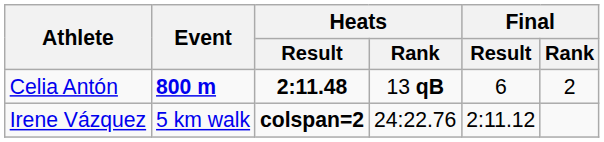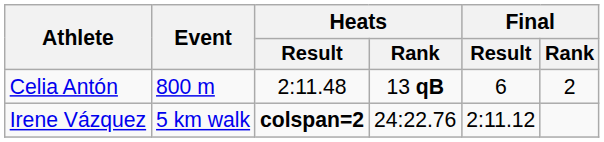(186, 87) bold -> (185, 87) normal
(312, 87) bold -> (312, 87) normal
